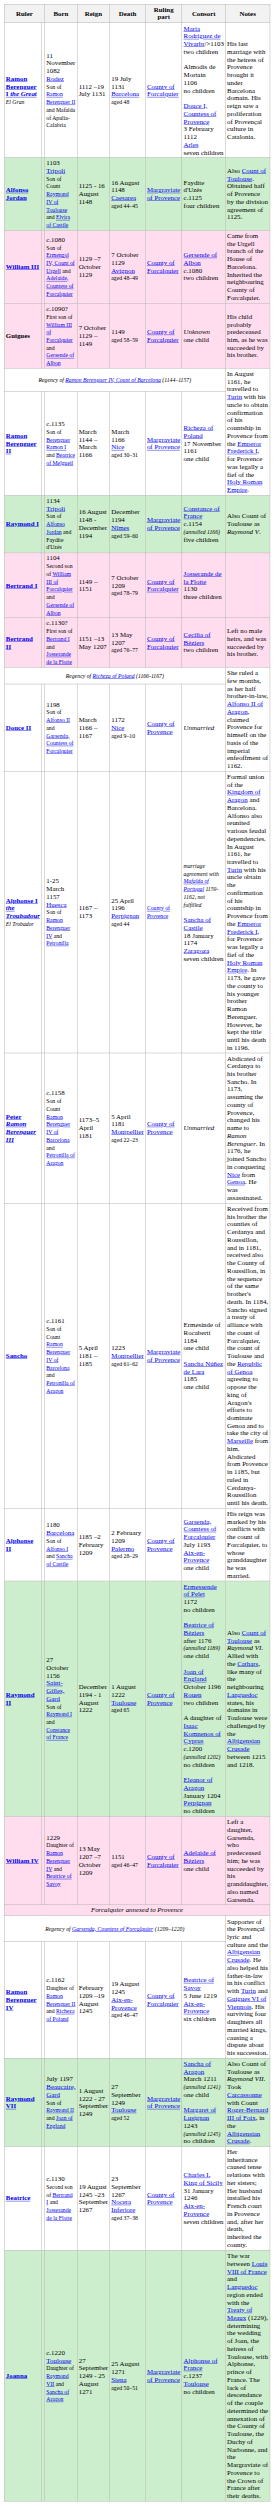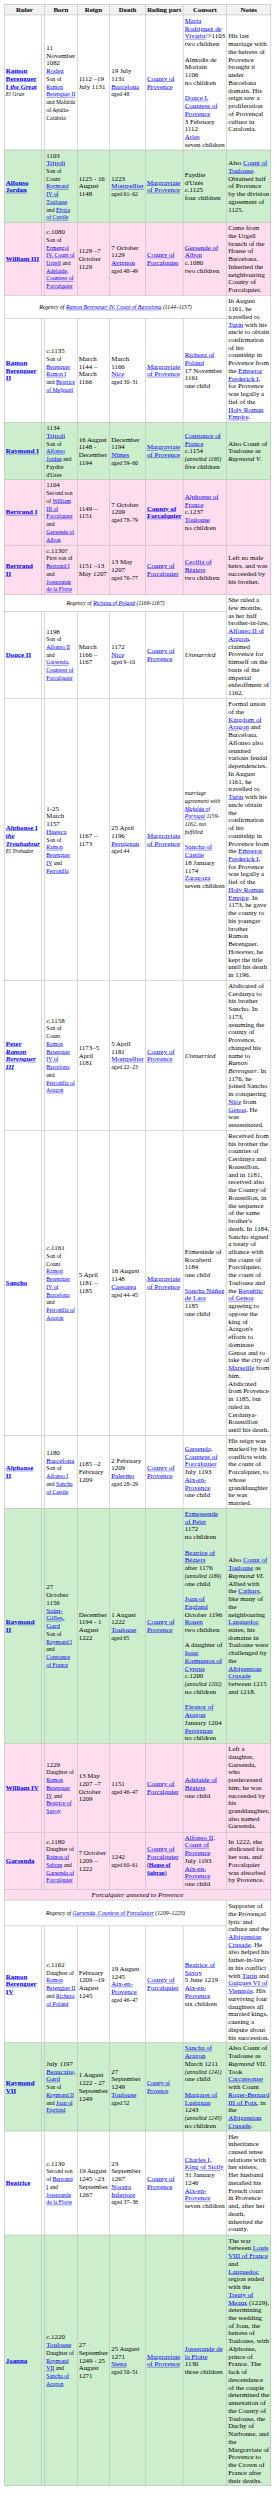(163, 90) County of Forcalquier -> (161, 82) County of Provence
(125, 194) 16 August 1148 Caesarea aged 44–45 -> (128, 186) 1223 Montpellier aged 61–62
- row: (18, 336)
(163, 585) normal -> (164, 512) bold
(203, 585) Josserande de la Flotte 1130 three children -> (202, 512) Alphonse of France c.1237 Toulouse no children
(158, 912) County of Provence -> (164, 839) Margraviate of Provence
(128, 1356) 1223 Montpellier aged 61–62 -> (125, 1283) 16 August 1148 Caesarea aged 44–45
+ row: (20, 1860)
(164, 2102) Margraviate of Provence -> (158, 2087) County of Provence
(201, 2376) Alphonse of France c.1237 Toulouse no children -> (204, 2360) Josserande de la Flotte 1130 three children
